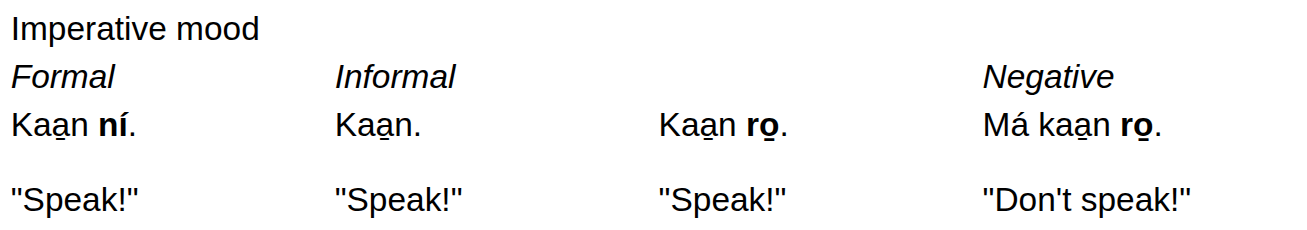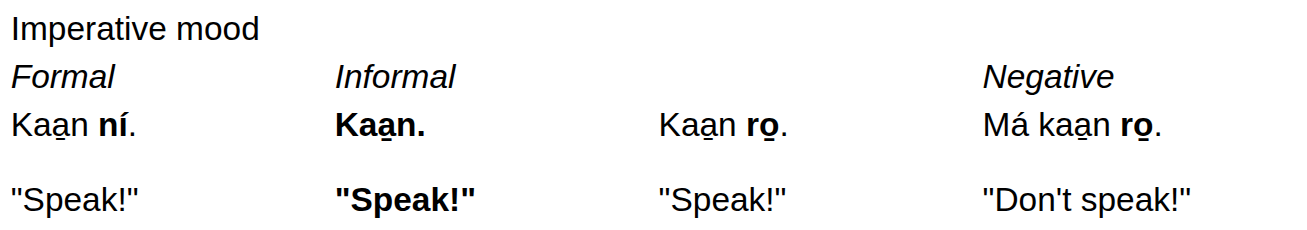(399, 162) normal -> (405, 162) bold
